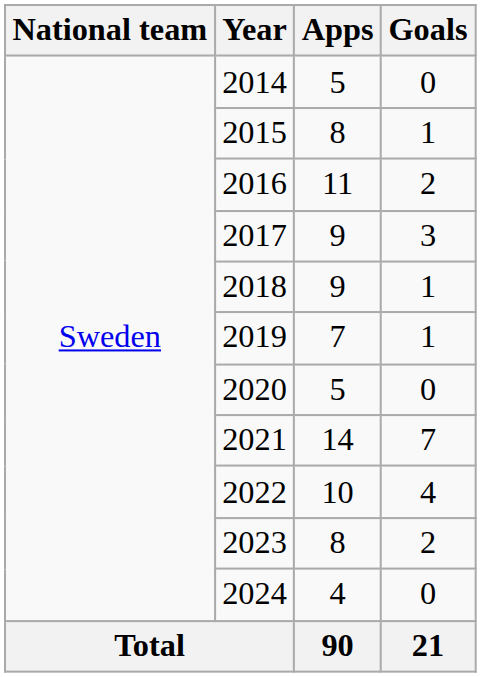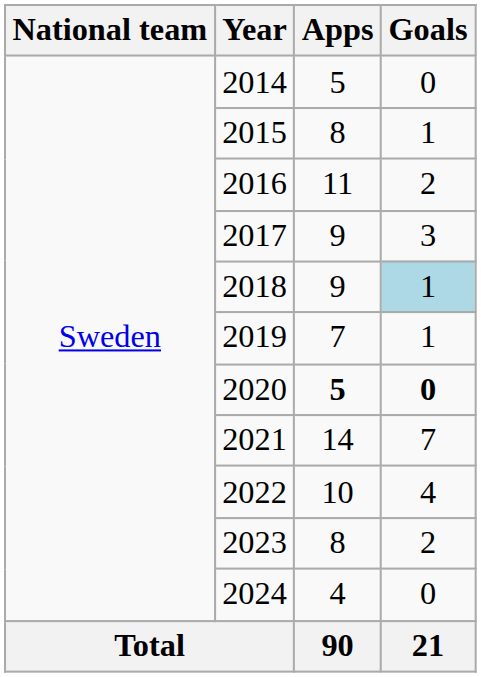(428, 286) no background -> (428, 286) lightblue background
(338, 388) normal -> (338, 388) bold
(428, 388) normal -> (428, 388) bold
